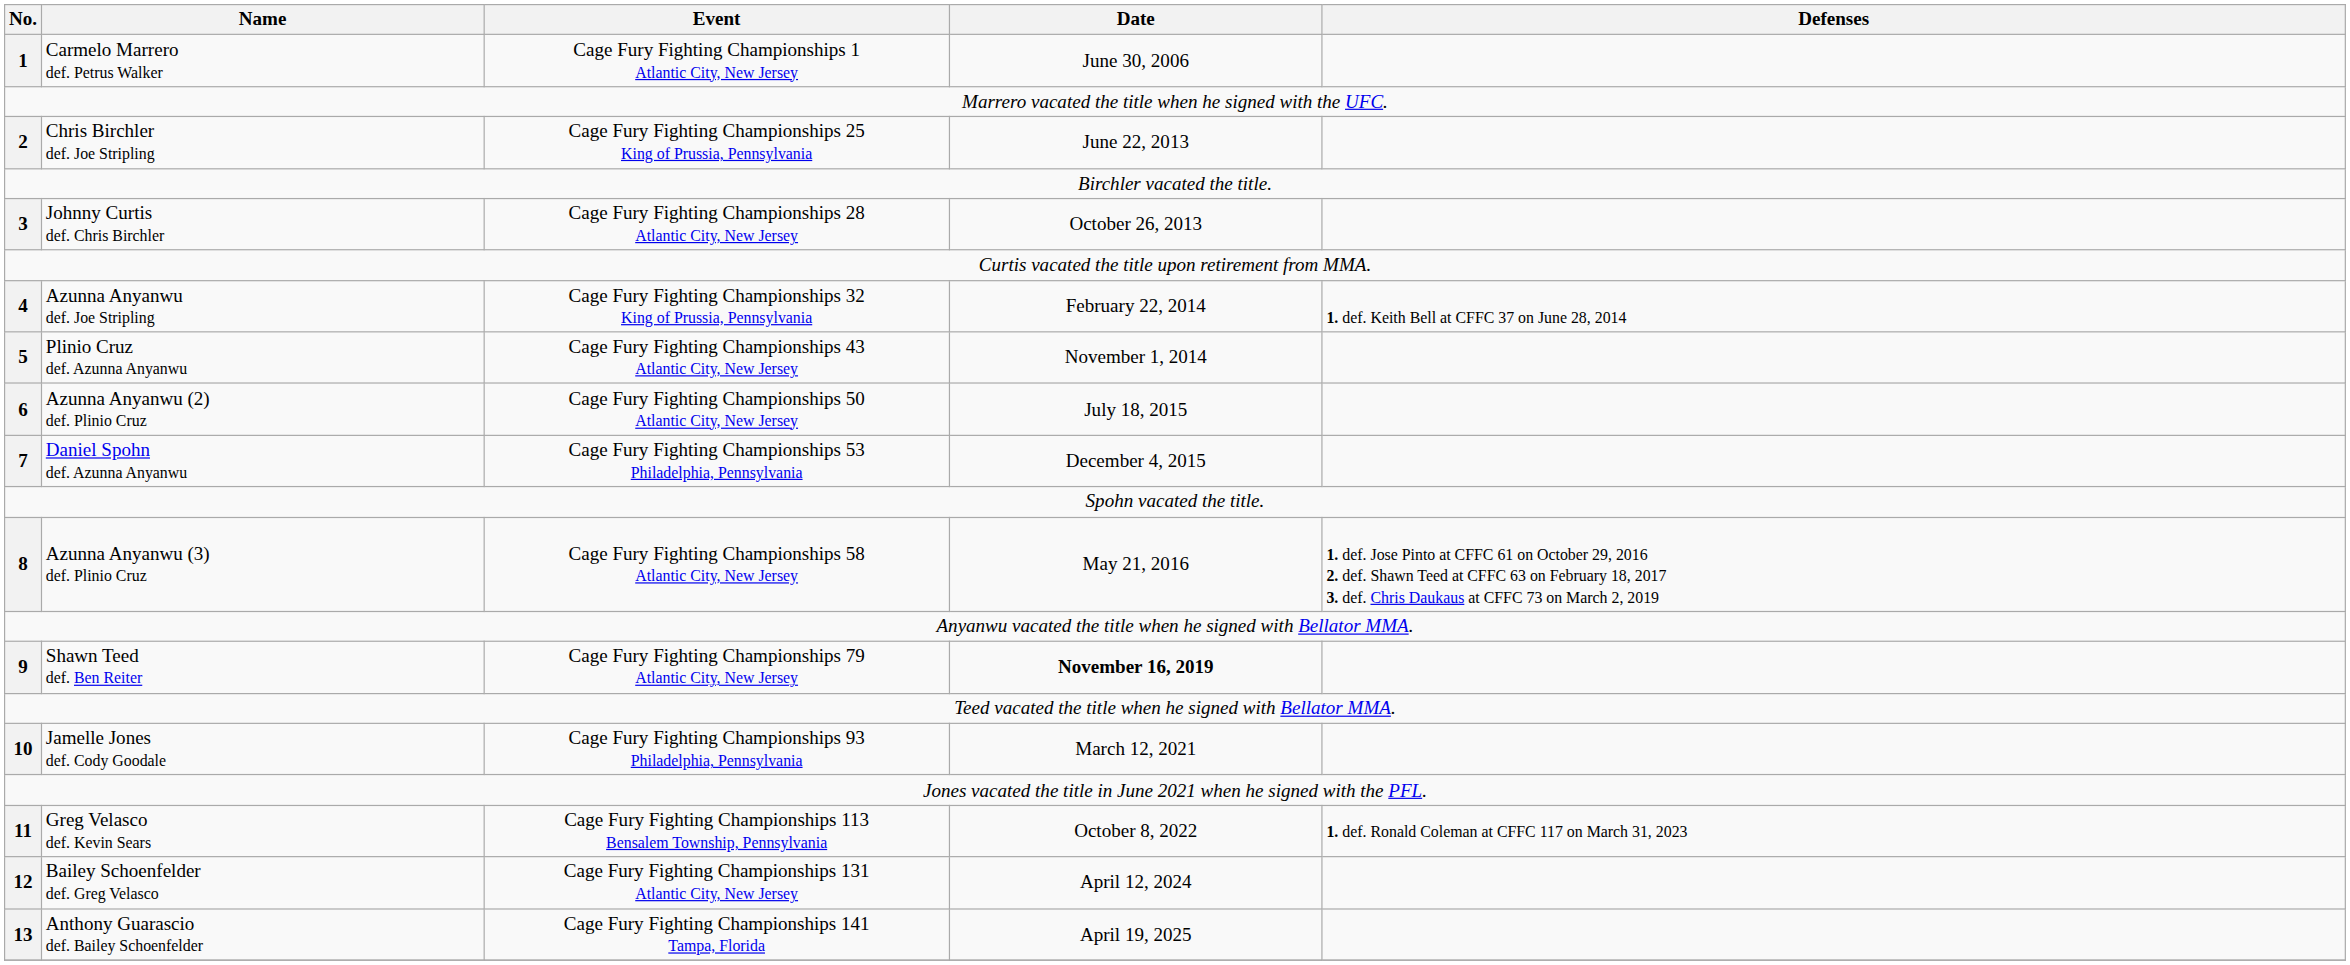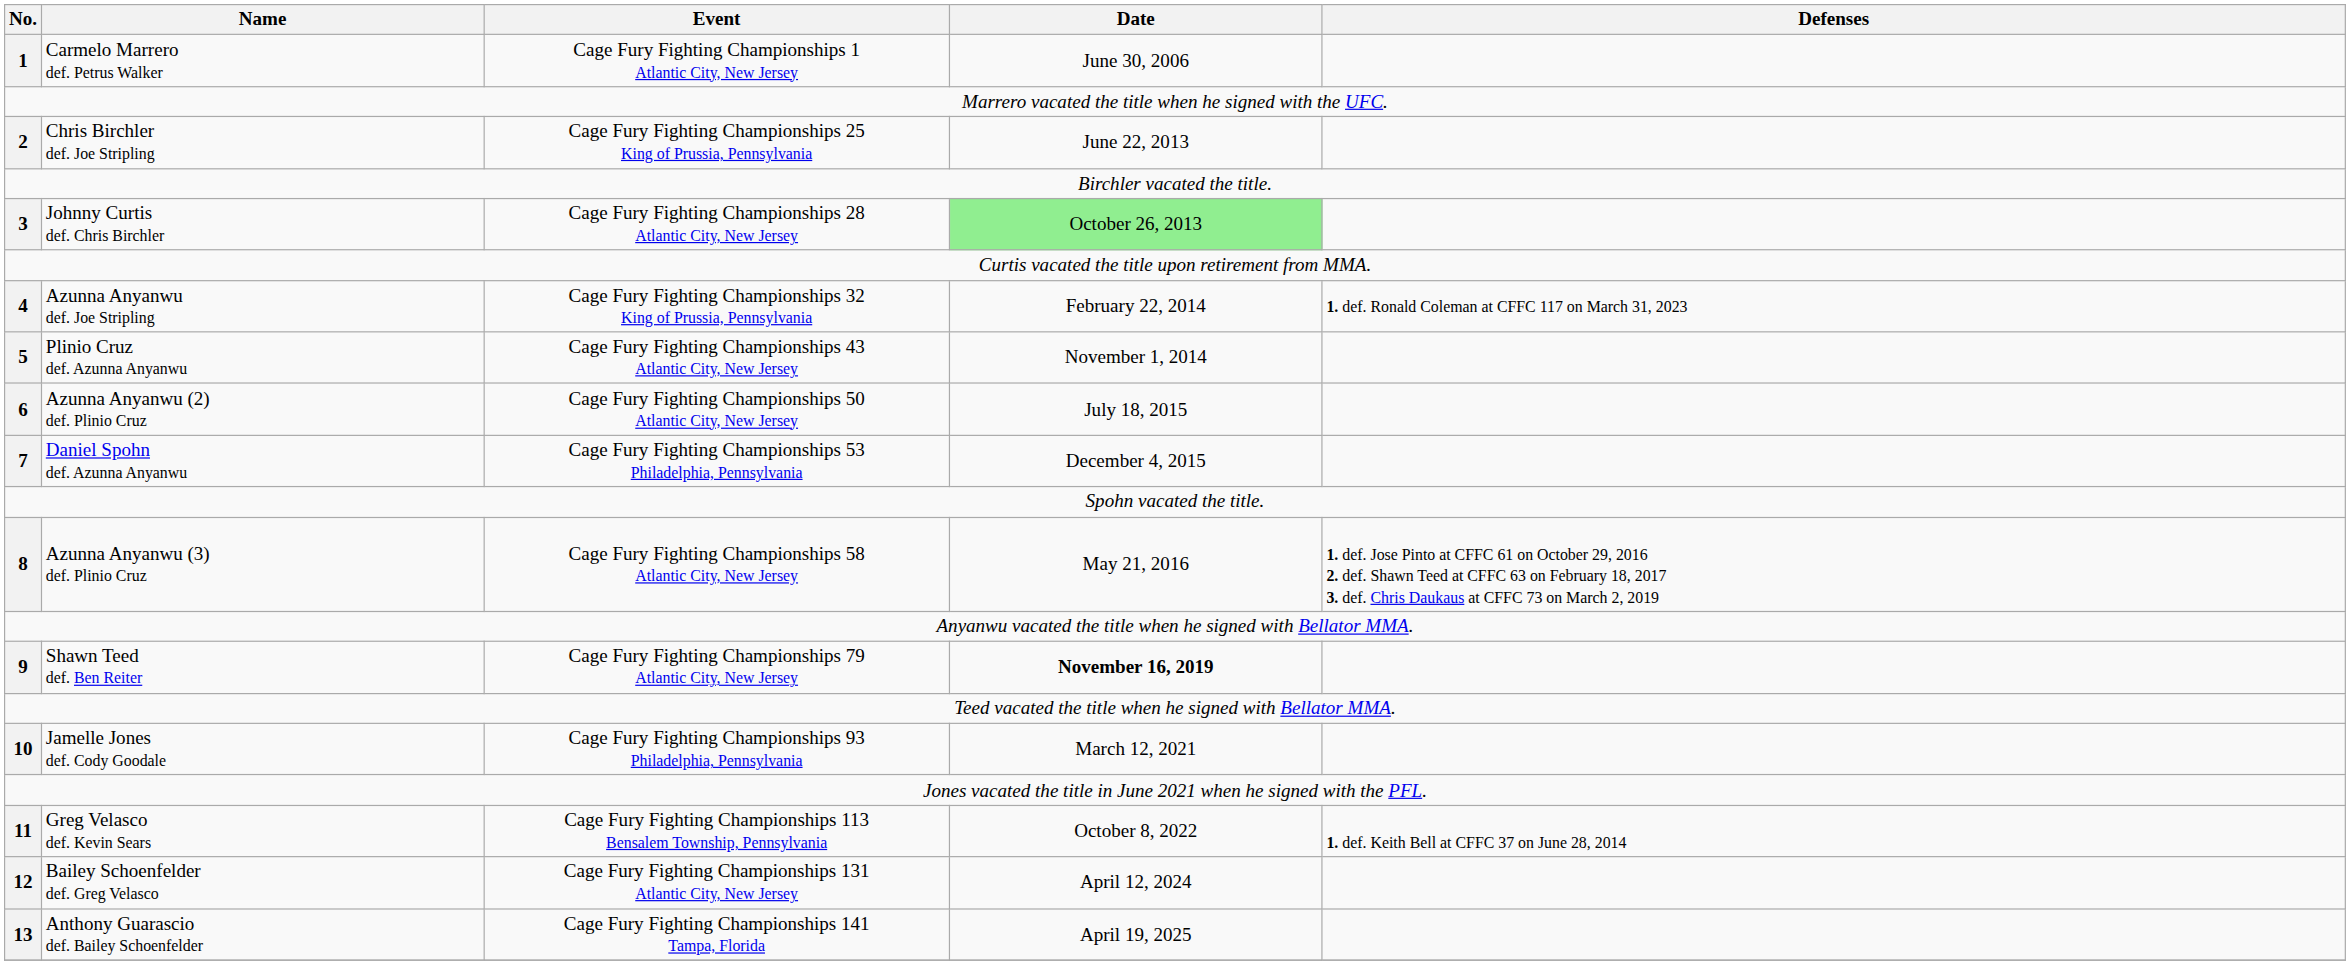(1136, 224) no background -> (1136, 224) lightgreen background
(1476, 317) 1. def. Keith Bell at CFFC 37 on June 28, 2014 -> (1507, 307) 1. def. Ronald Coleman at CFFC 117 on March 31, 2023
(1507, 832) 1. def. Ronald Coleman at CFFC 117 on March 31, 2023 -> (1476, 842) 1. def. Keith Bell at CFFC 37 on June 28, 2014
